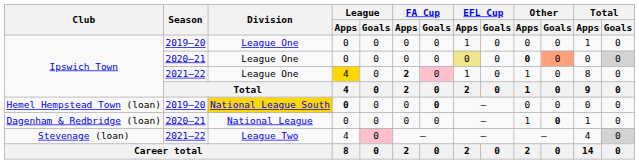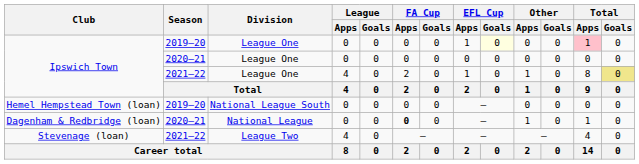(497, 43) no background -> (497, 43) lightyellow background
(588, 43) no background -> (588, 43) pink background
(467, 58) khaki background -> (467, 58) no background
(527, 58) bold -> (527, 58) normal
(558, 58) lightsalmon background -> (558, 58) no background
(618, 58) lightgrey background -> (618, 58) no background
(346, 74) gold background -> (346, 74) no background
(406, 74) bold -> (406, 74) normal
(437, 74) pink background -> (437, 74) no background
(618, 74) no background -> (618, 74) khaki background
(270, 105) gold background -> (270, 105) no background
(346, 105) bold -> (346, 105) normal
(437, 105) bold -> (437, 105) normal
(406, 120) normal -> (406, 120) bold
(558, 120) bold -> (558, 120) normal
(376, 136) pink background -> (376, 136) no background
(618, 136) lightgrey background -> (618, 136) no background
